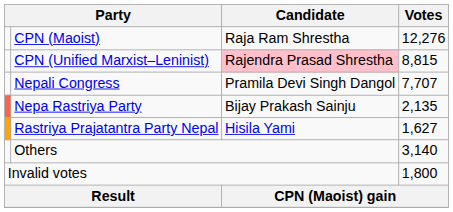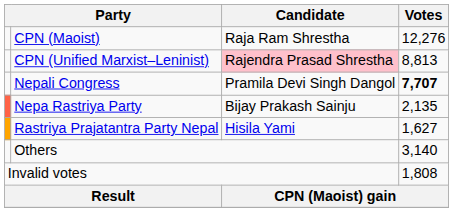(420, 60) 8,815 -> (420, 60) 8,813
(420, 83) normal -> (420, 83) bold
(420, 173) 1,800 -> (420, 173) 1,808
